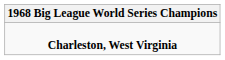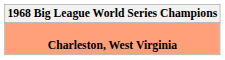(112, 45) no background -> (112, 45) lightsalmon background
